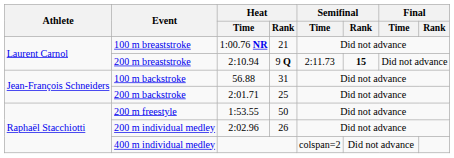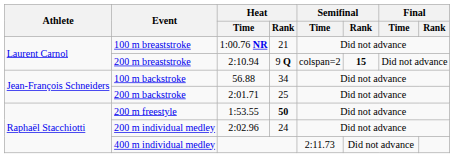(320, 62) 2:11.73 -> (320, 62) colspan=2
(283, 78) 31 -> (283, 78) 34
(283, 112) normal -> (283, 112) bold
(283, 128) 26 -> (283, 128) 24
(320, 145) colspan=2 -> (320, 145) 2:11.73
